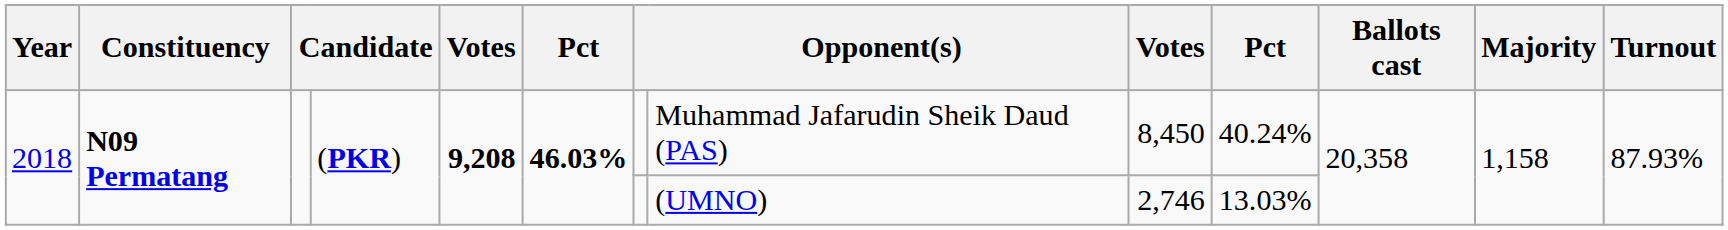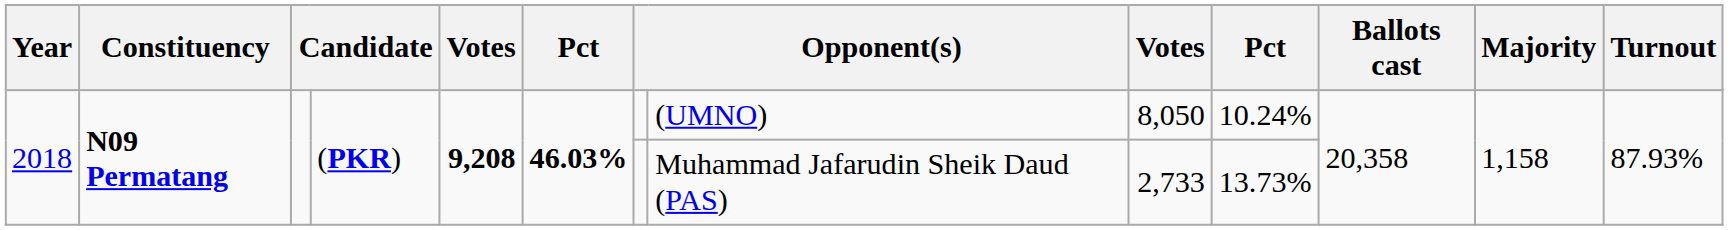(862, 132) Muhammad Jafarudin Sheik Daud (PAS) -> (711, 114) (UMNO)
(1171, 132) 8,450 -> (1171, 114) 8,050
(1265, 132) 40.24% -> (1265, 114) 10.24%
(711, 199) (UMNO) -> (862, 182) Muhammad Jafarudin Sheik Daud (PAS)
(1171, 199) 2,746 -> (1171, 182) 2,733
(1265, 199) 13.03% -> (1265, 182) 13.73%
